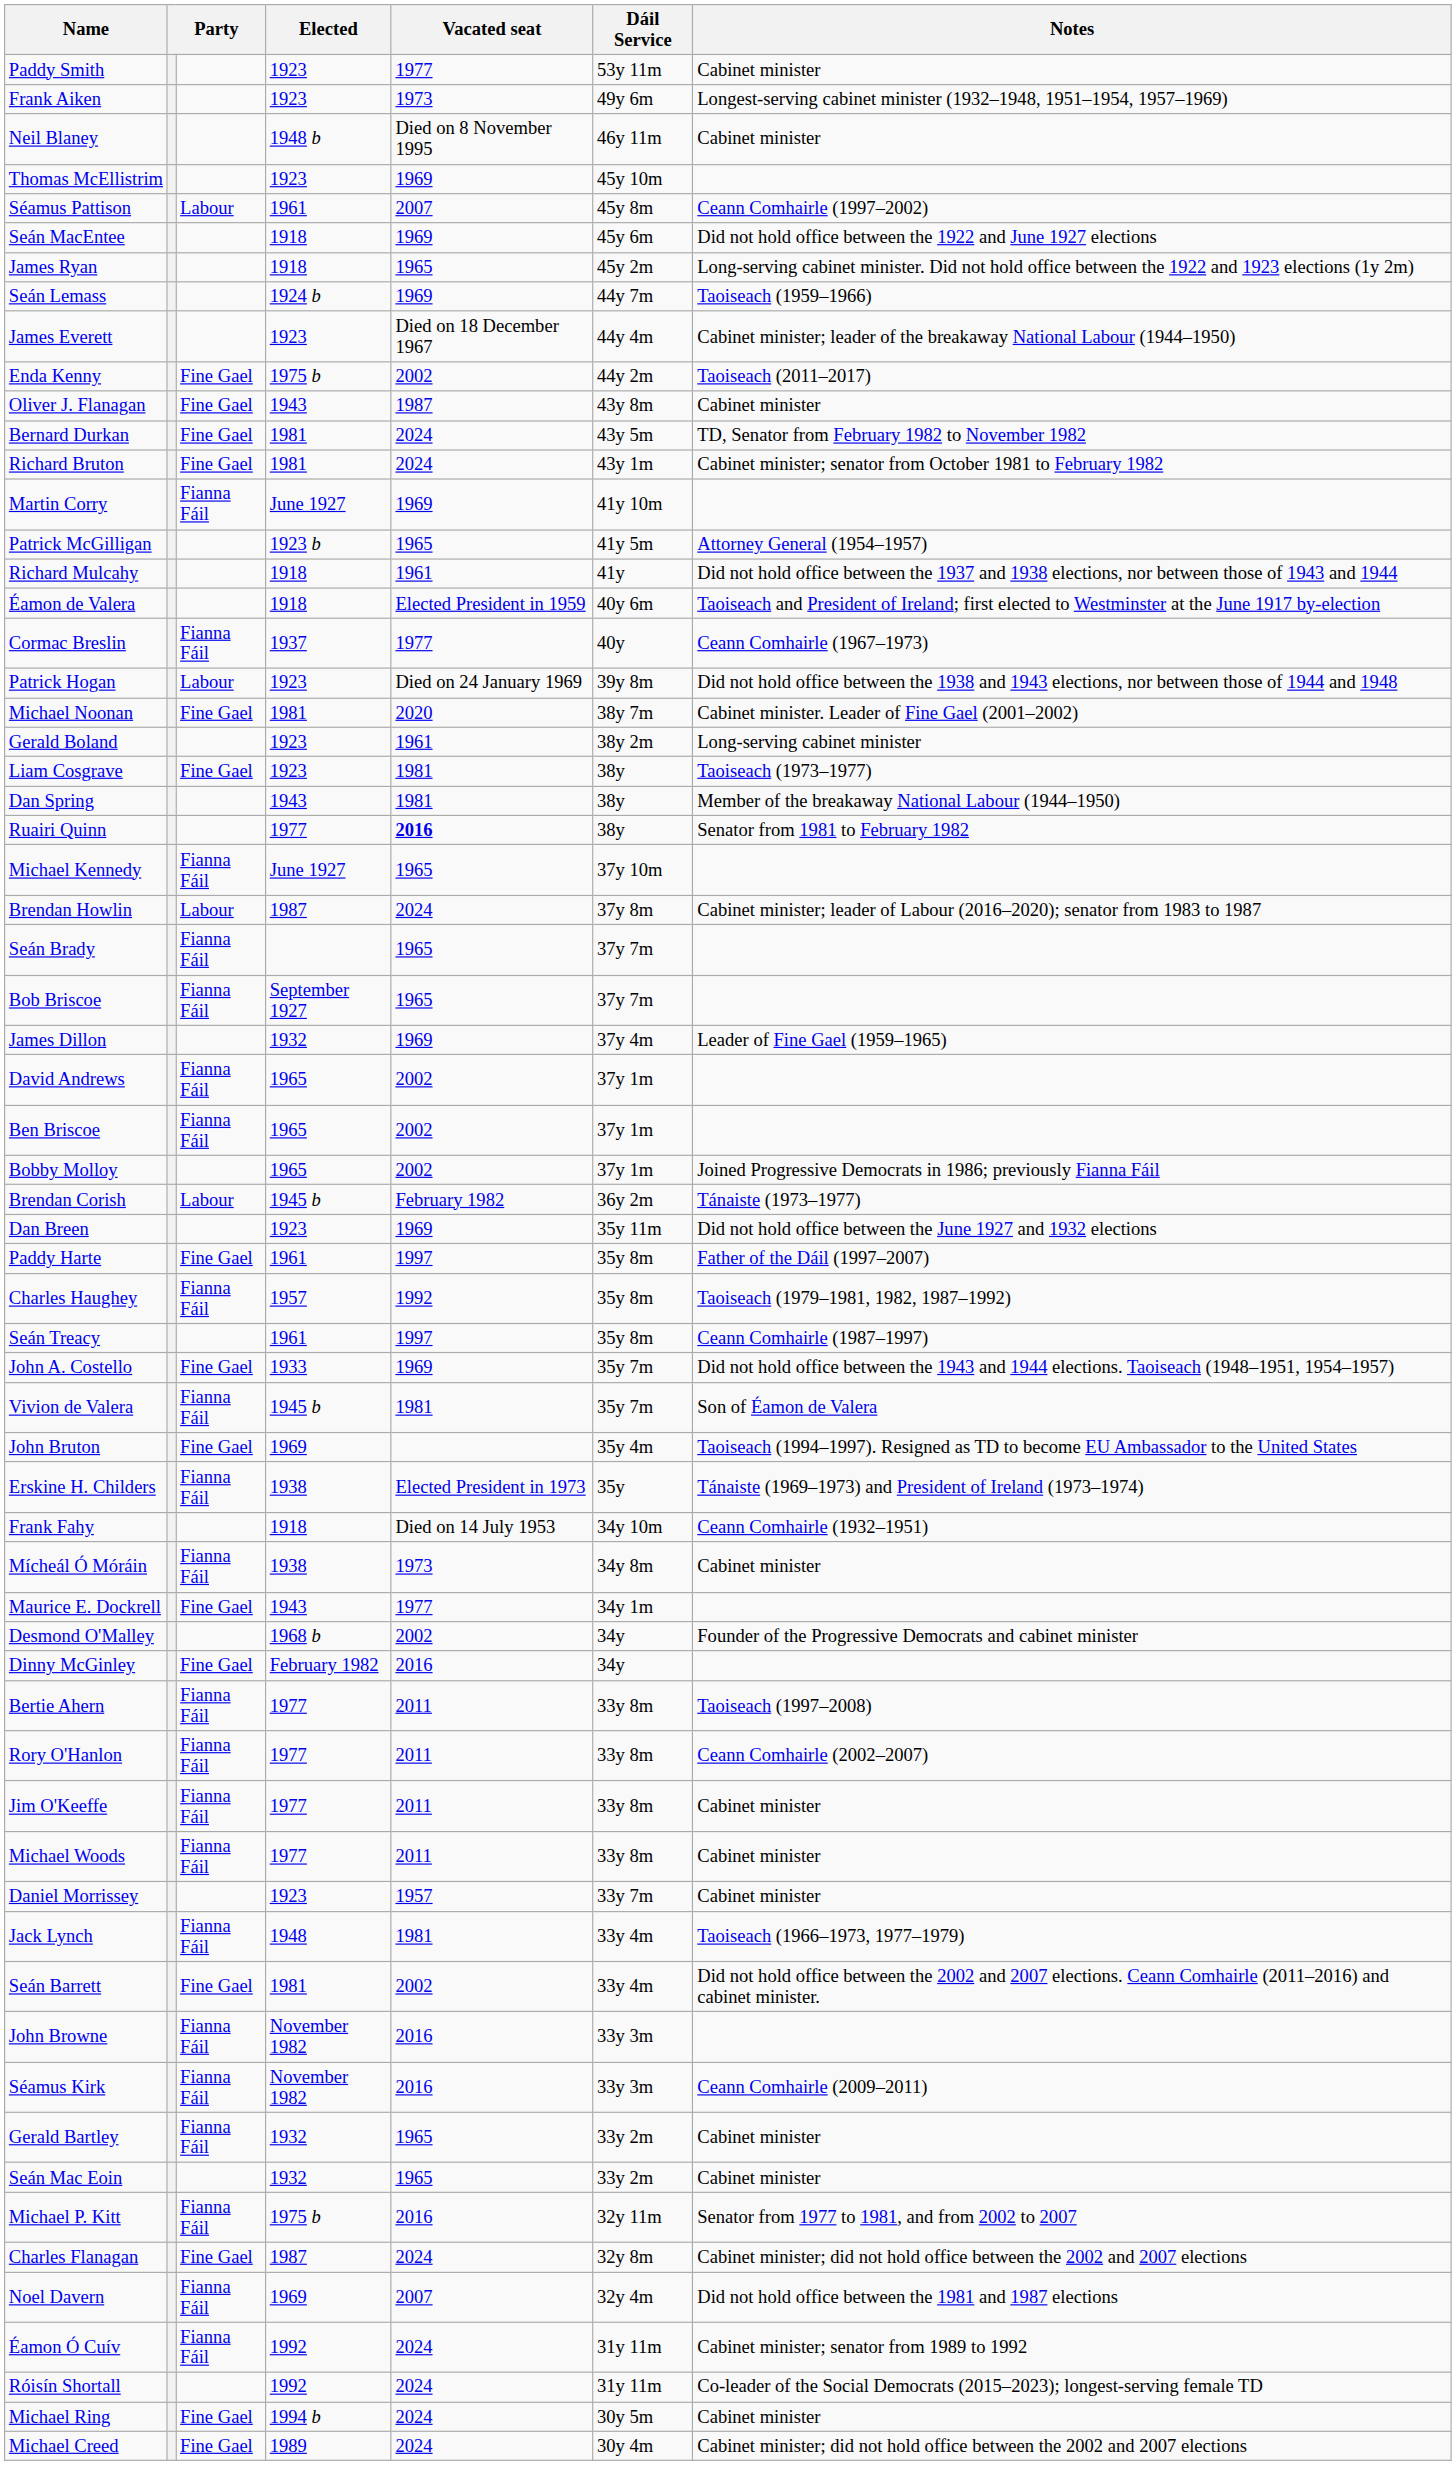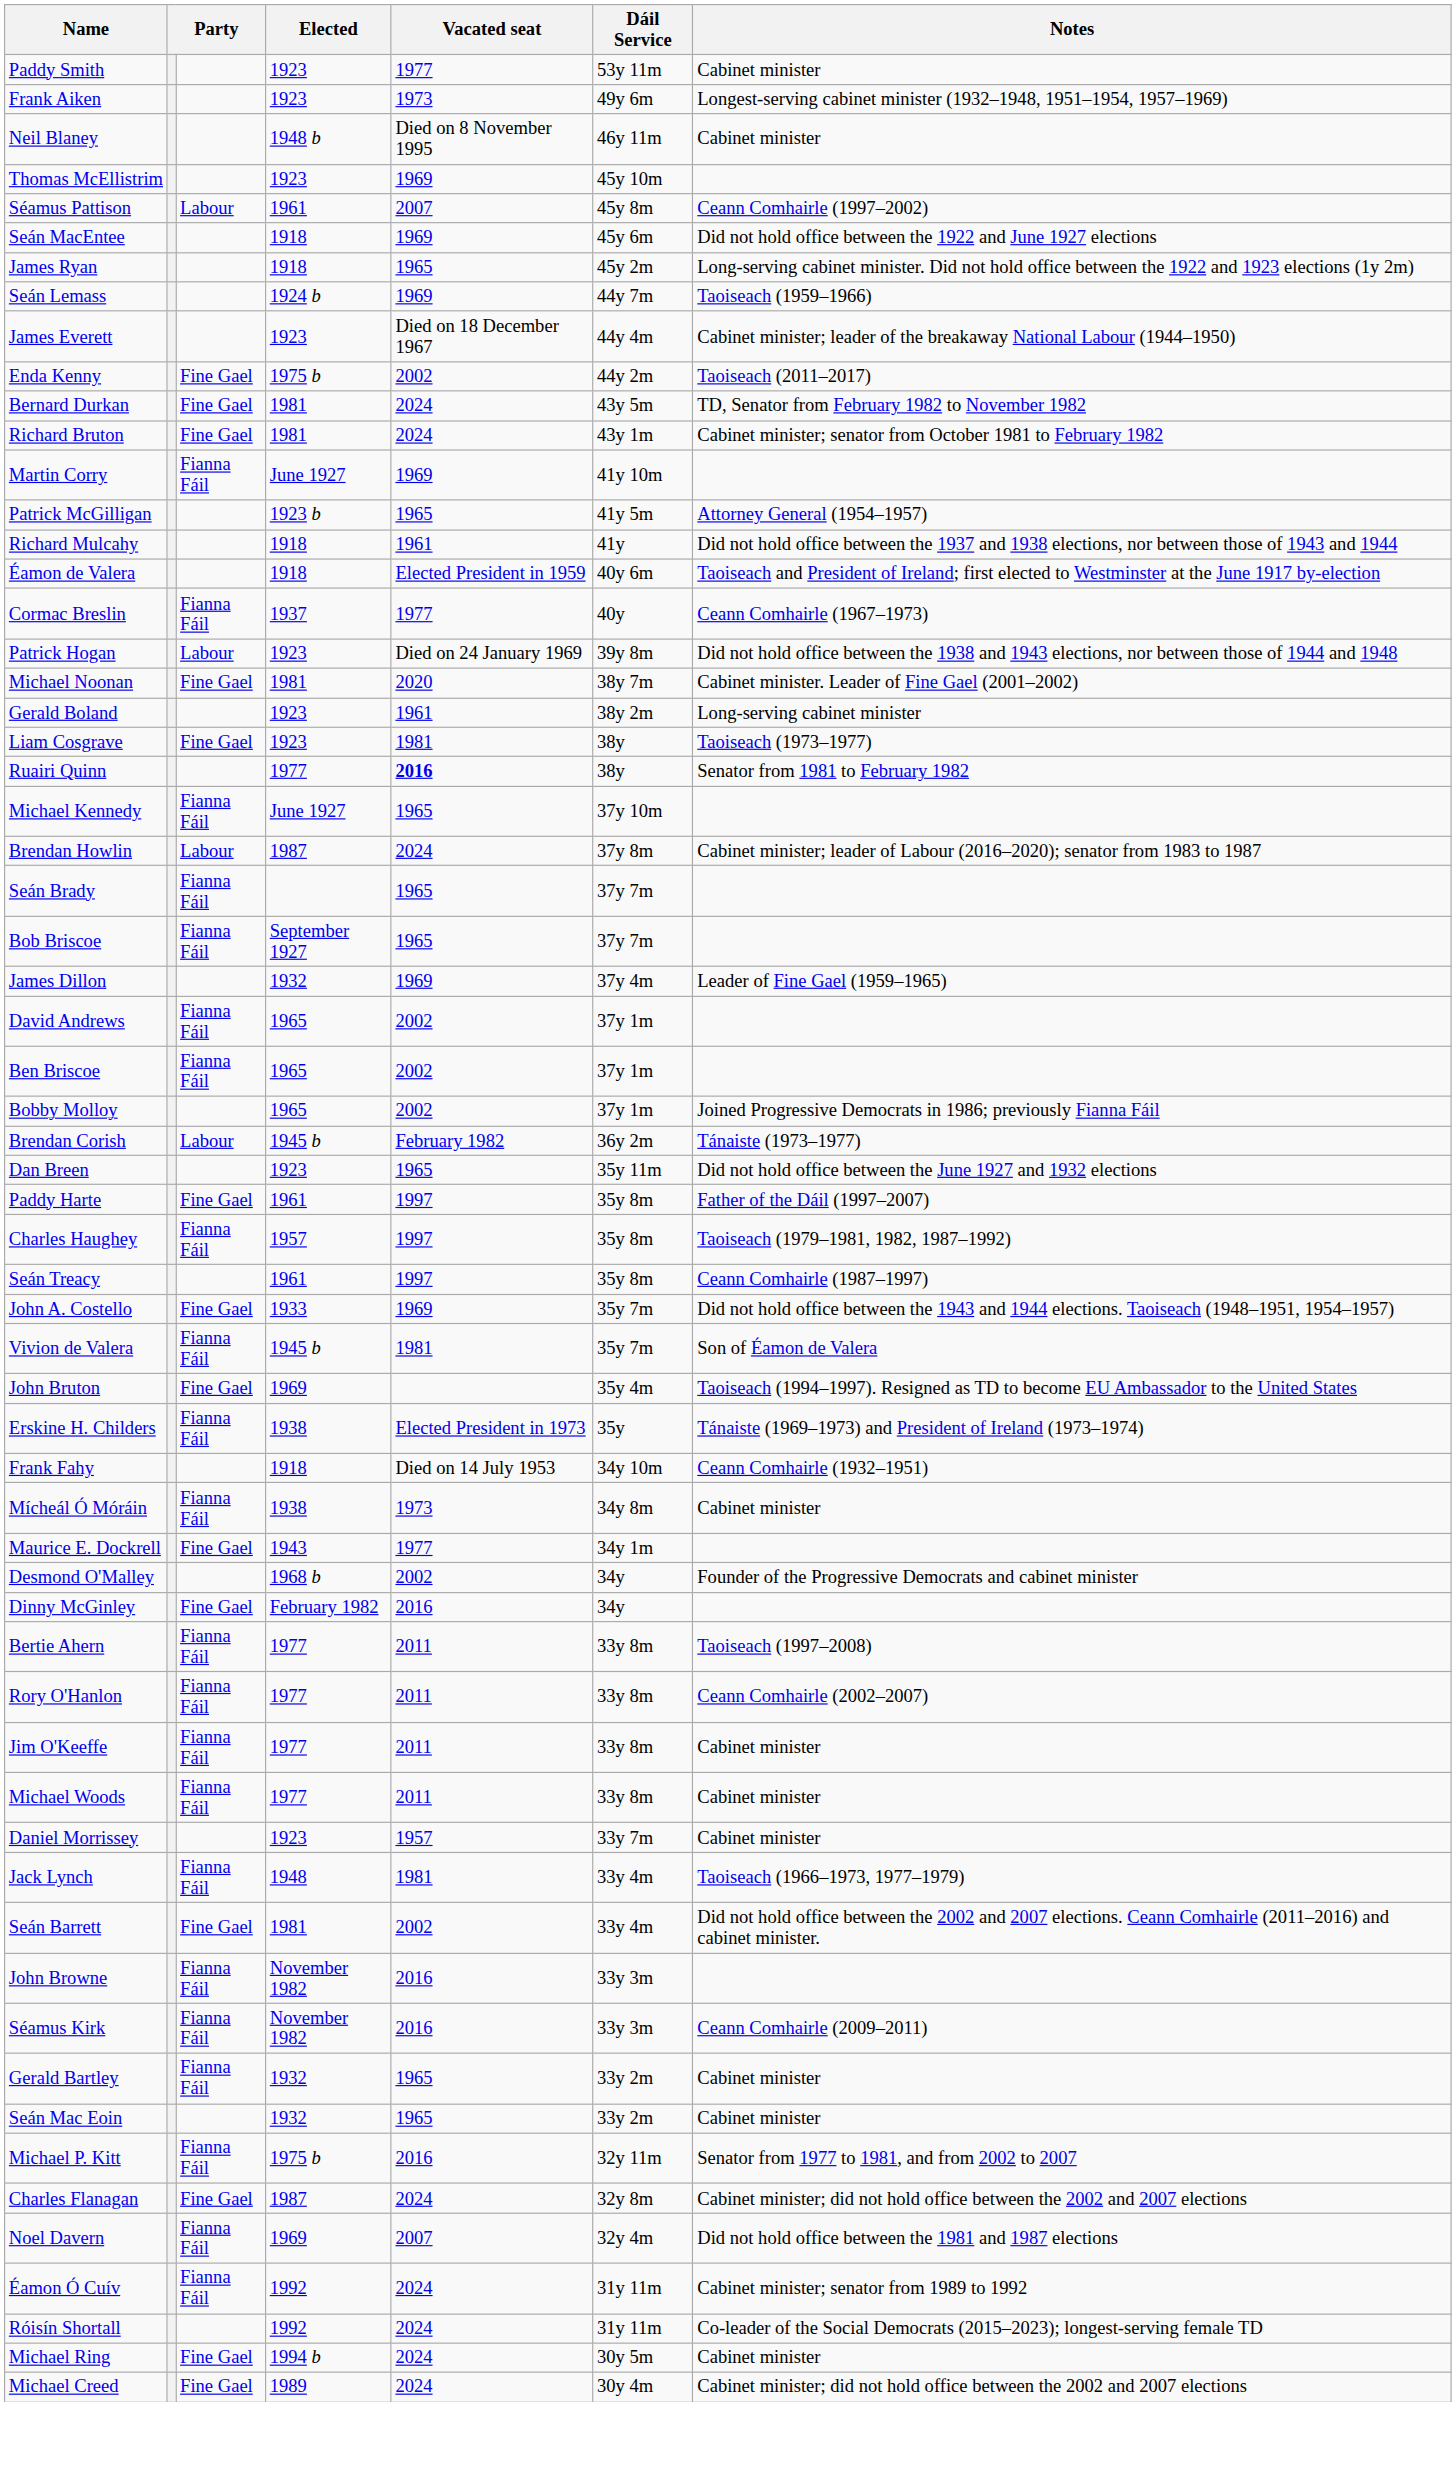- row: (77, 405)
- row: (51, 800)
(414, 1228) 1969 -> (414, 1169) 1965
(414, 1298) 1992 -> (414, 1239) 1997
